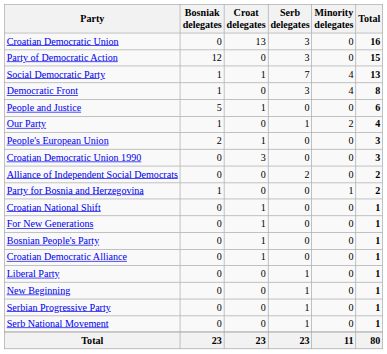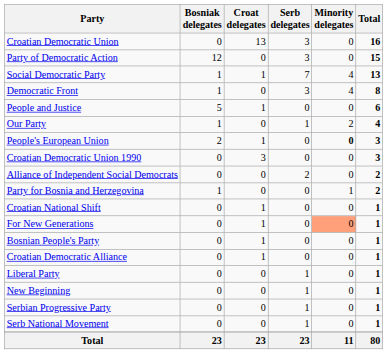(351, 141) normal -> (351, 141) bold
(351, 224) no background -> (351, 224) lightsalmon background
